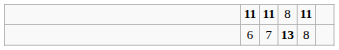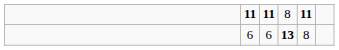(269, 34) 7 -> (269, 34) 6
